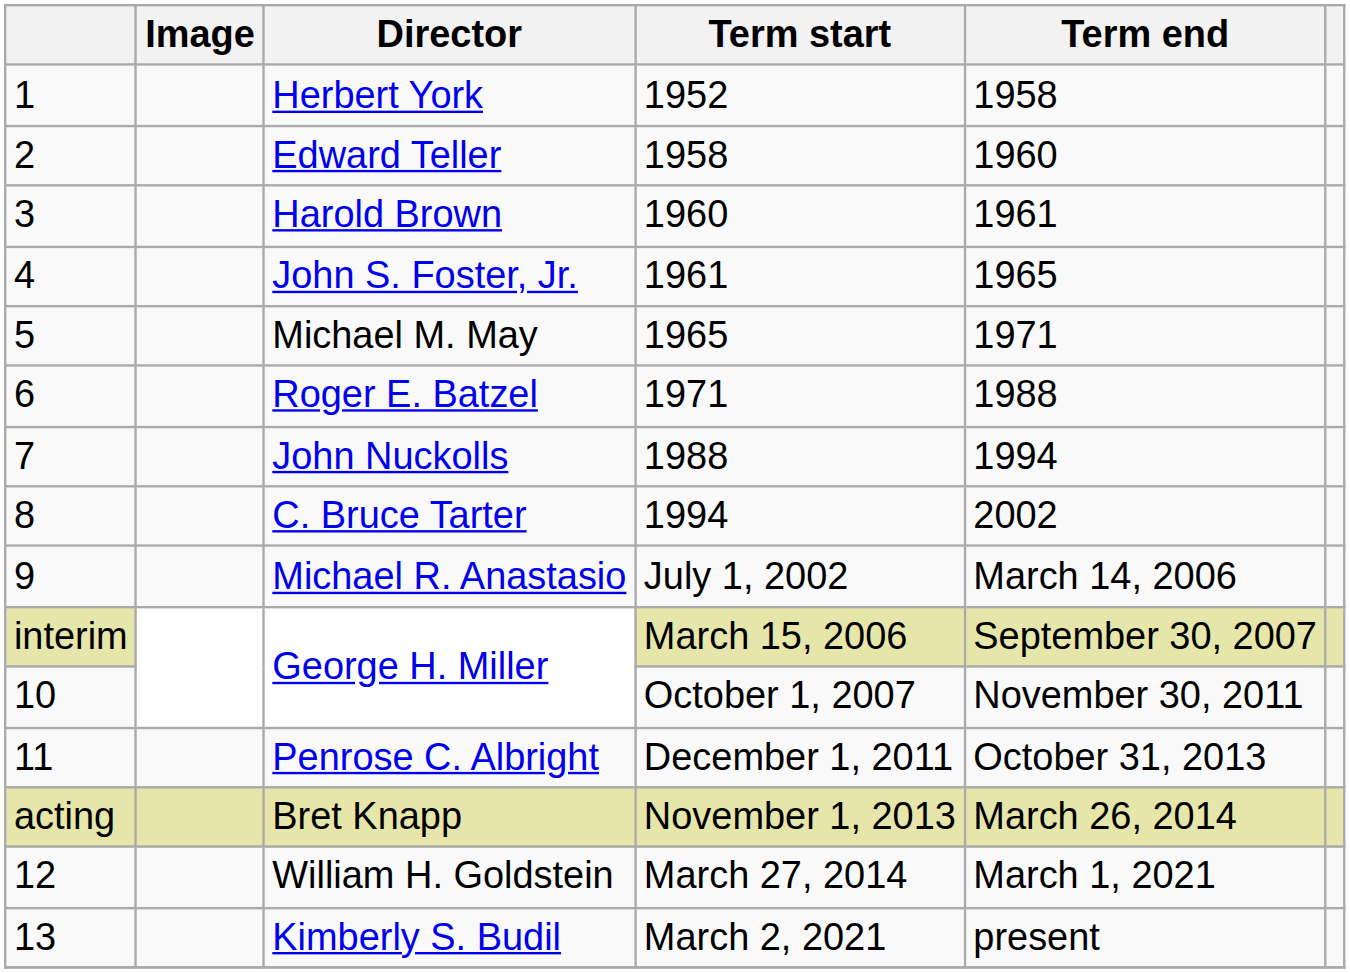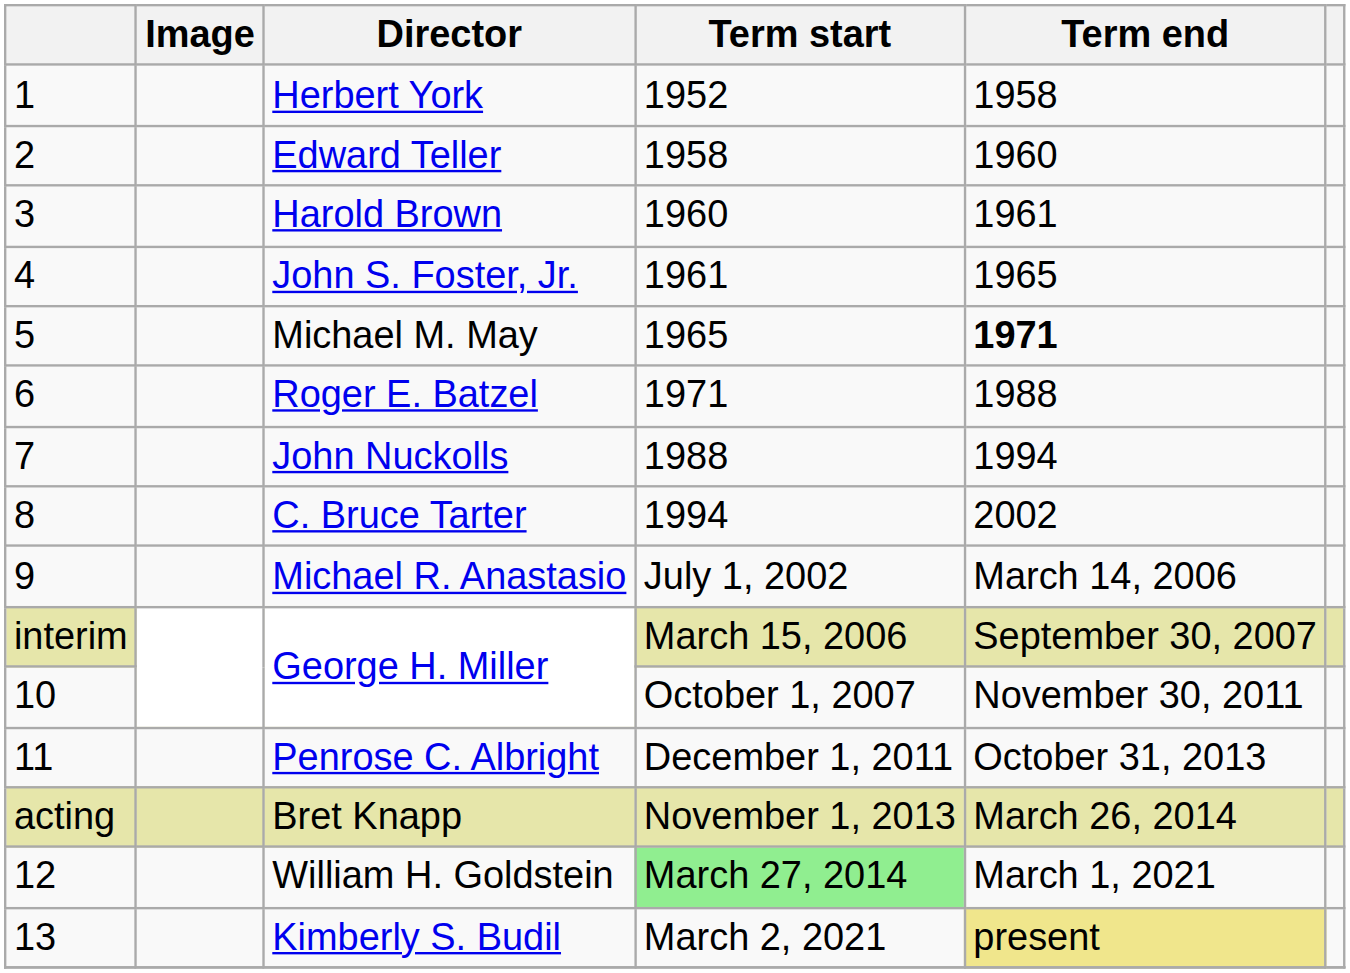(1016, 335) normal -> (1016, 335) bold
(776, 876) no background -> (776, 876) lightgreen background
(1037, 936) no background -> (1037, 936) khaki background
